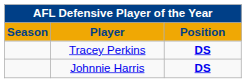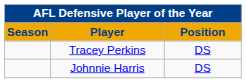(203, 50) bold -> (203, 50) normal
(203, 68) bold -> (203, 68) normal
